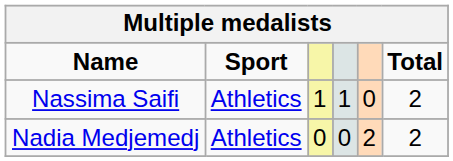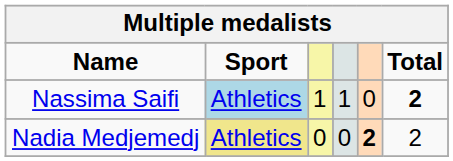(256, 100) no background -> (256, 100) lightblue background
(415, 100) normal -> (415, 100) bold
(256, 138) no background -> (256, 138) khaki background
(369, 138) normal -> (369, 138) bold
